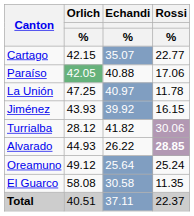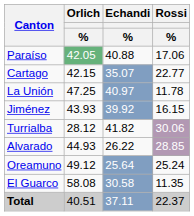rows swapped: (28, 55) <-> (27, 73)
(170, 146) bold -> (170, 146) normal
